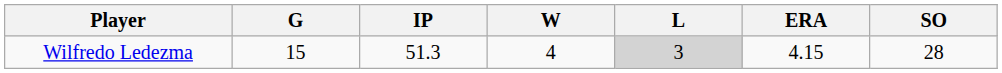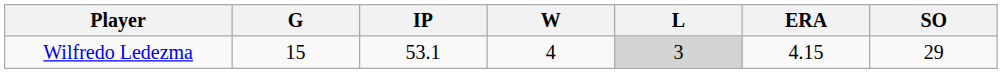(423, 52) 51.3 -> (423, 52) 53.1
(934, 52) 28 -> (934, 52) 29
